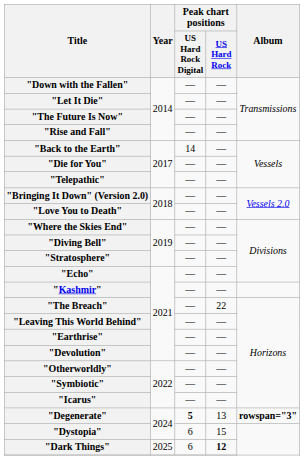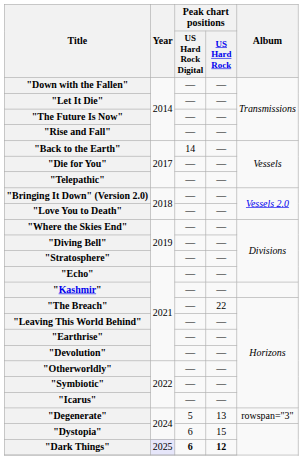(190, 415) bold -> (190, 415) normal
(268, 415) bold -> (267, 415) normal
(163, 447) no background -> (163, 447) lavender background
(190, 447) normal -> (190, 447) bold
